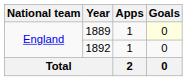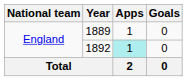(164, 31) lightyellow background -> (164, 31) no background
(130, 48) no background -> (130, 48) paleturquoise background
